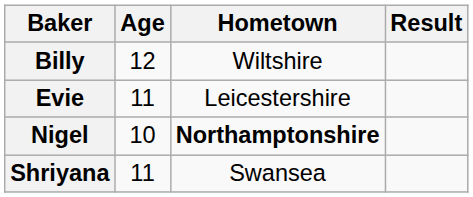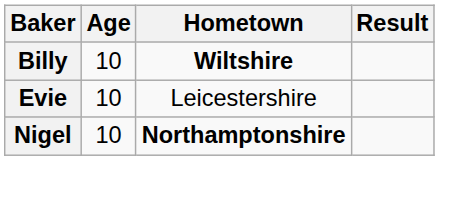(143, 60) 12 -> (109, 60) 10
(278, 60) normal -> (244, 60) bold
(143, 98) 11 -> (109, 98) 10
- row: (60, 172)
